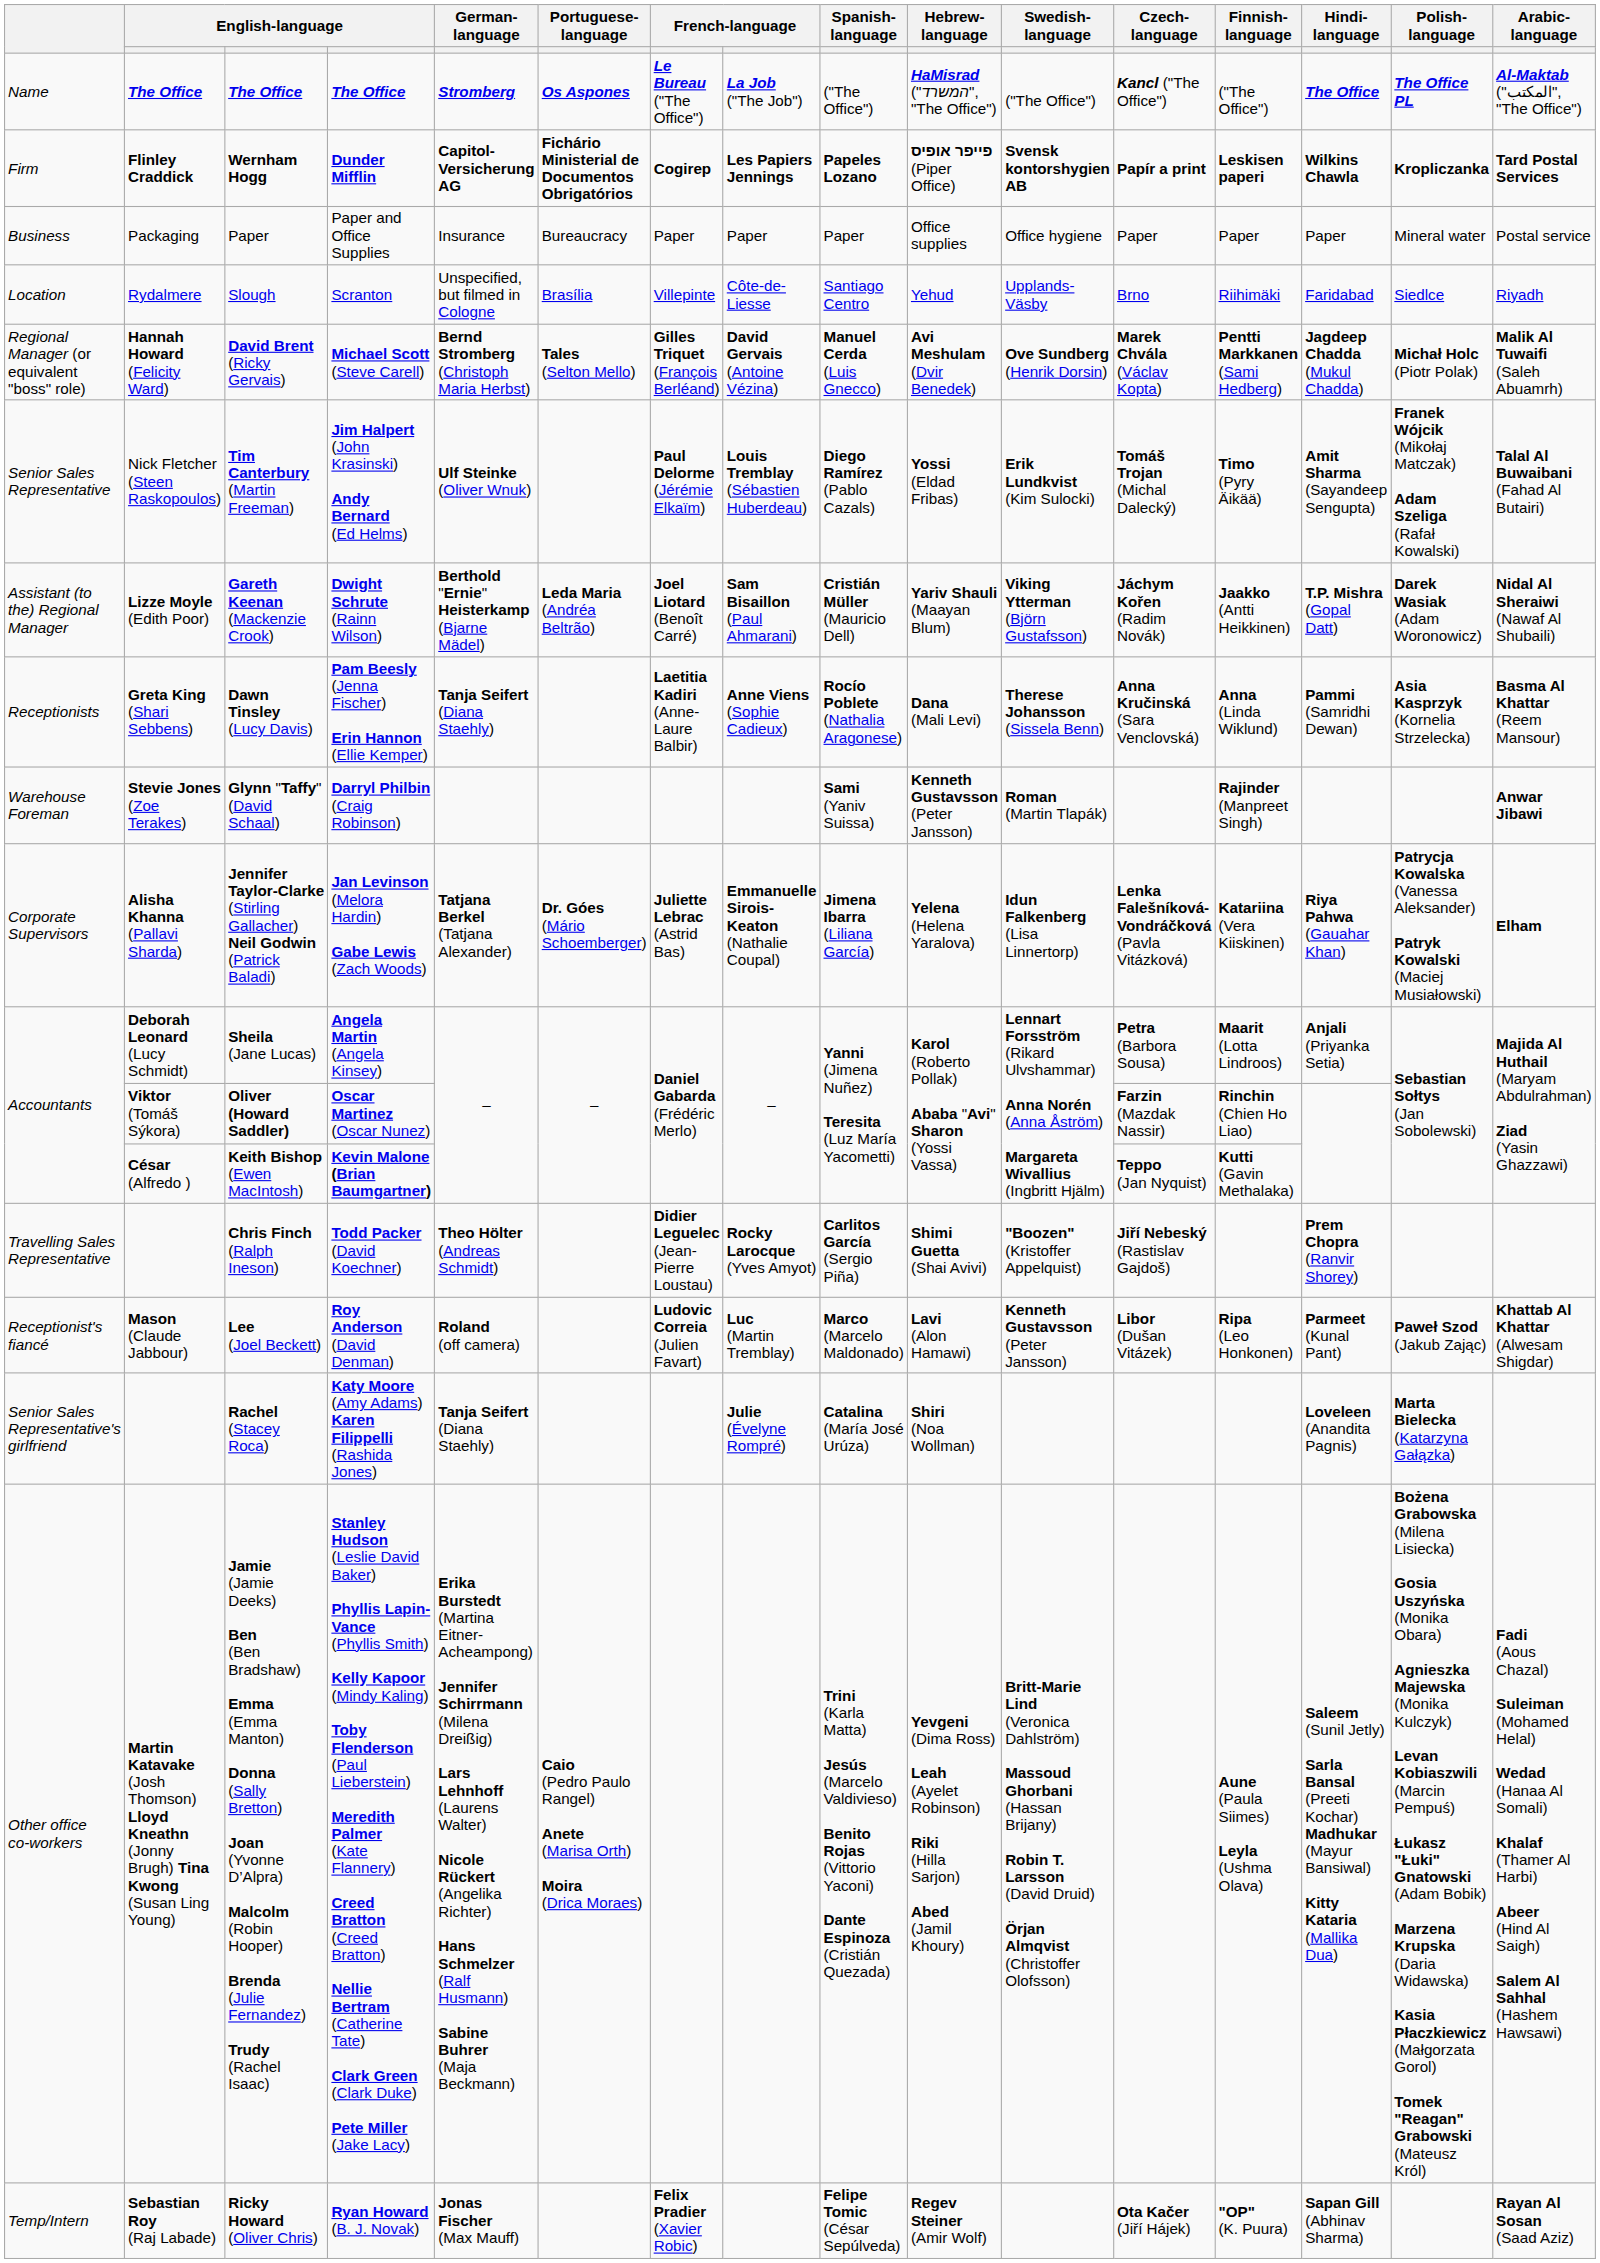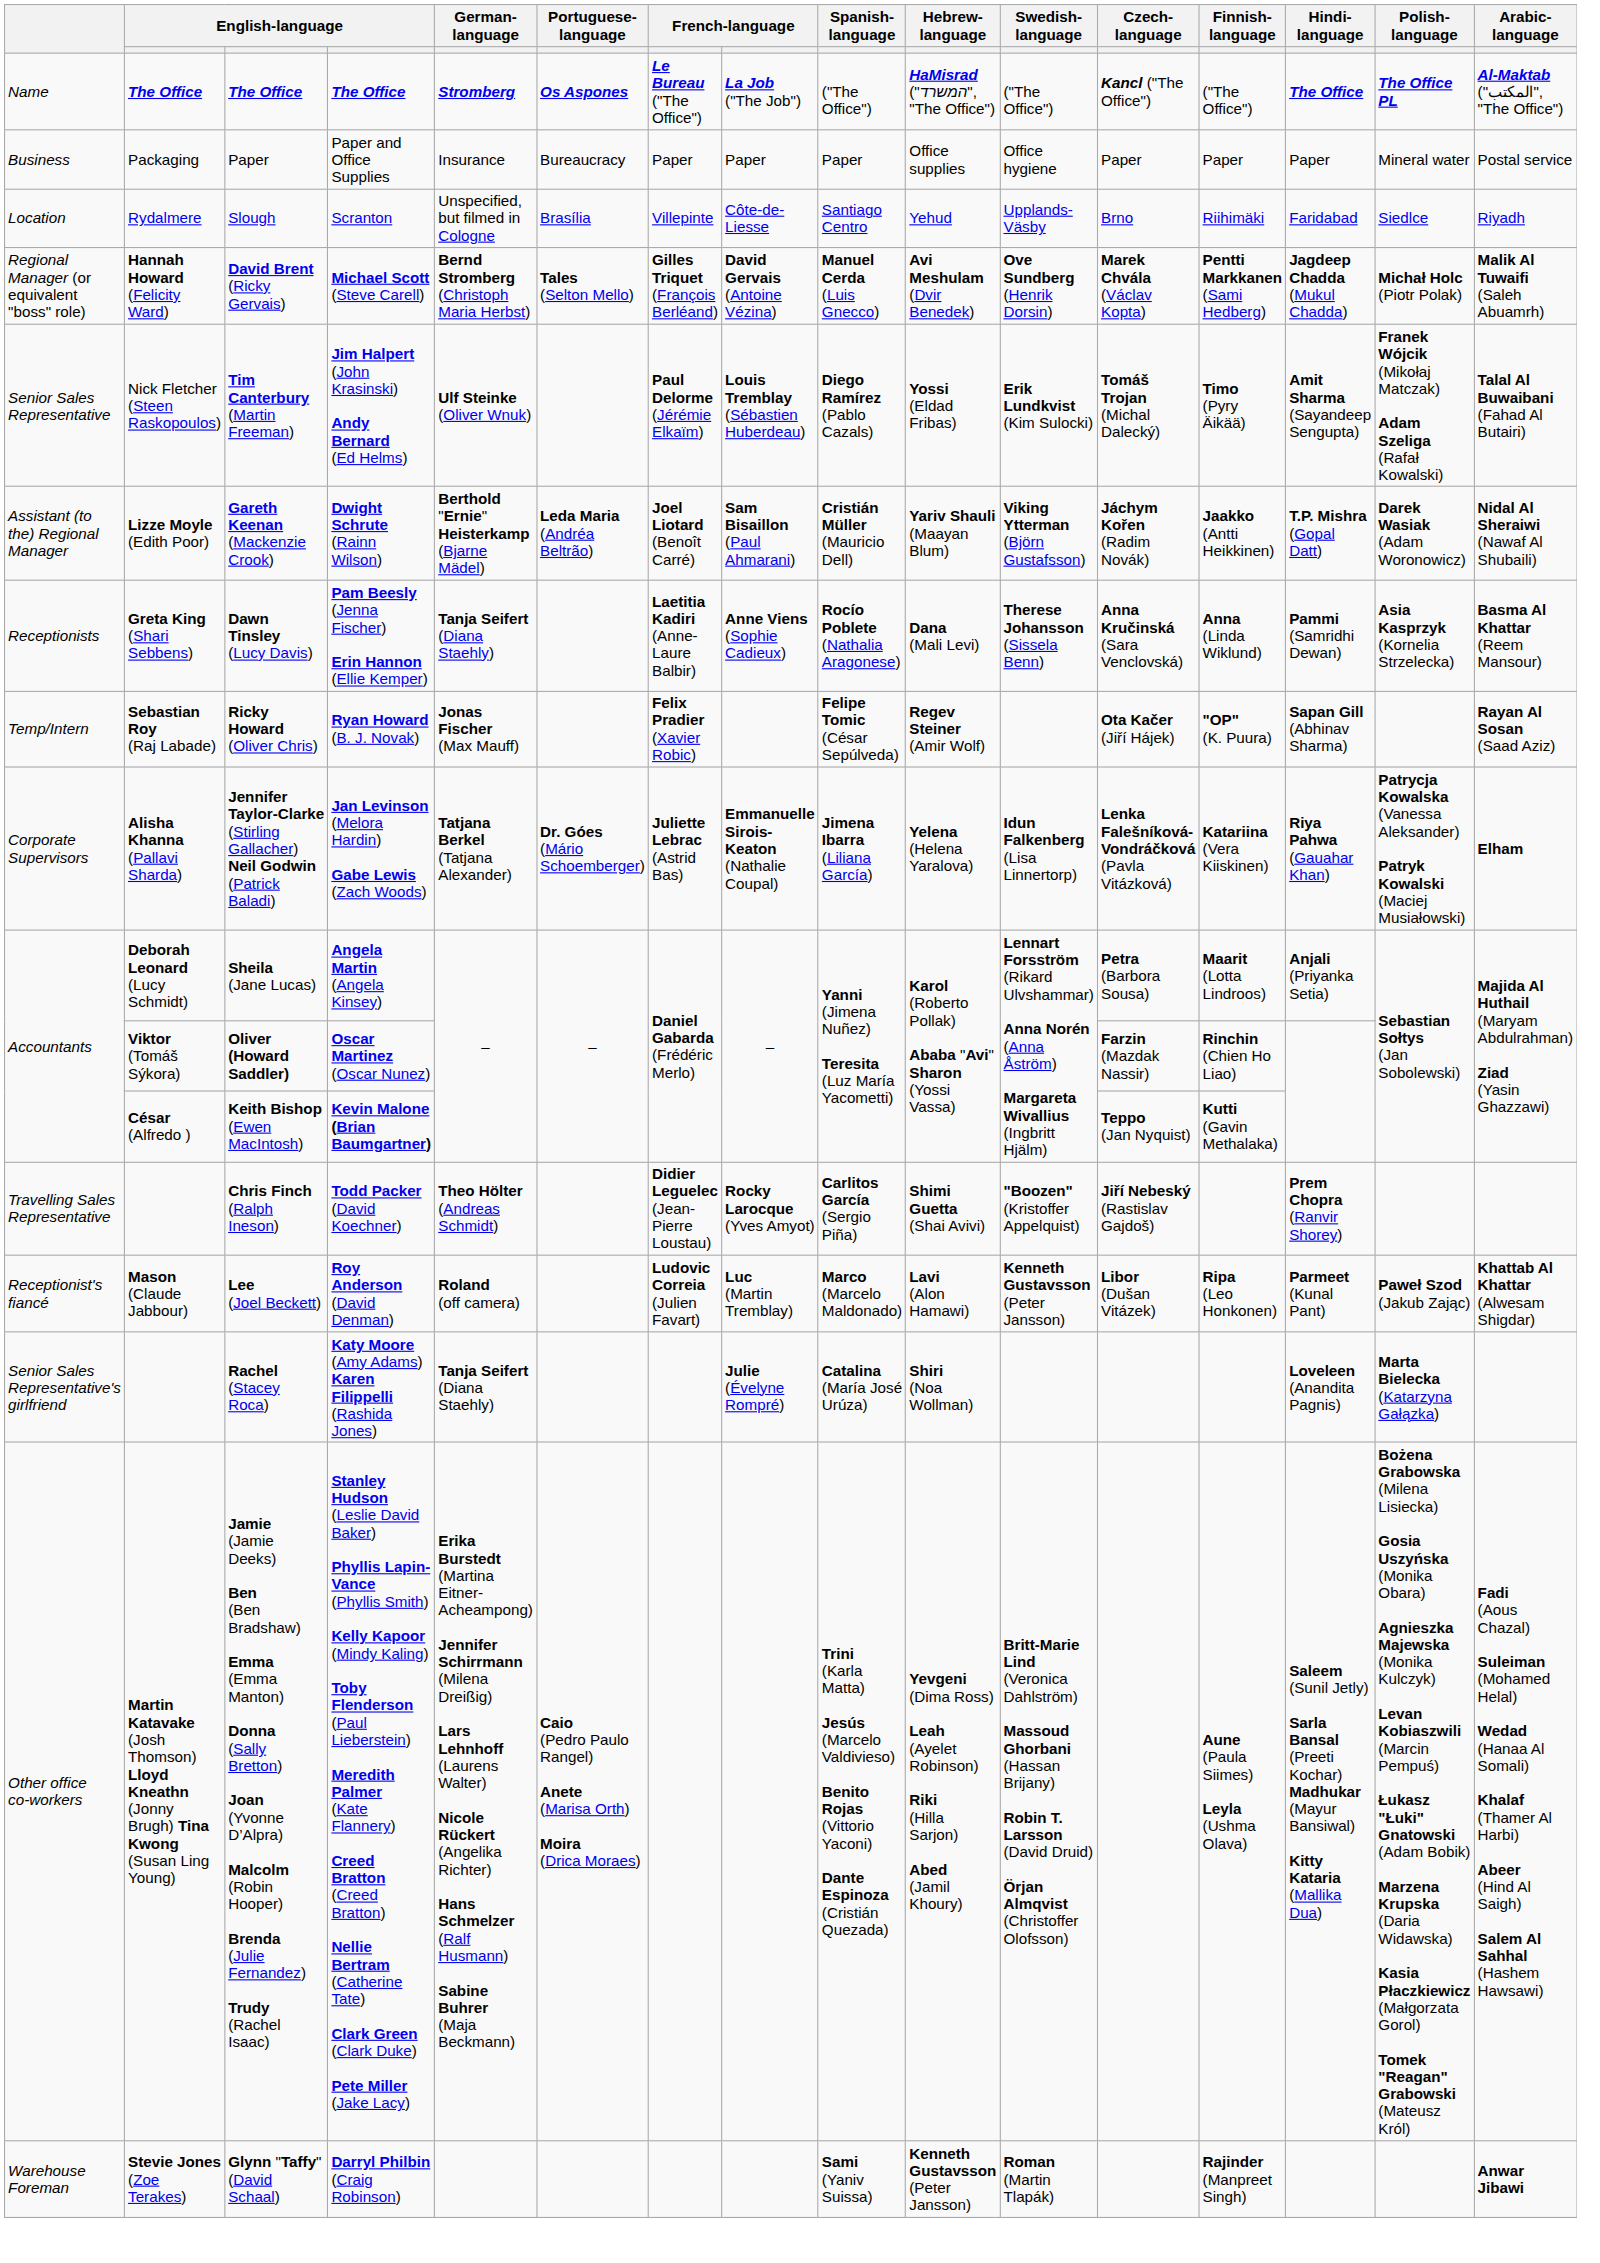- row: (263, 168)
rows swapped: (273, 2221) <-> (275, 806)
